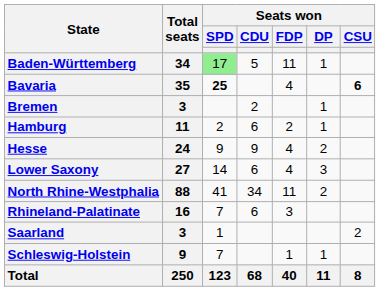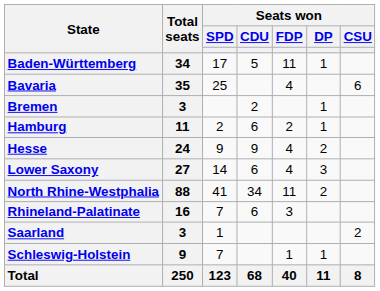(220, 64) lightgreen background -> (220, 64) no background
(220, 85) bold -> (220, 85) normal
(358, 85) bold -> (358, 85) normal
